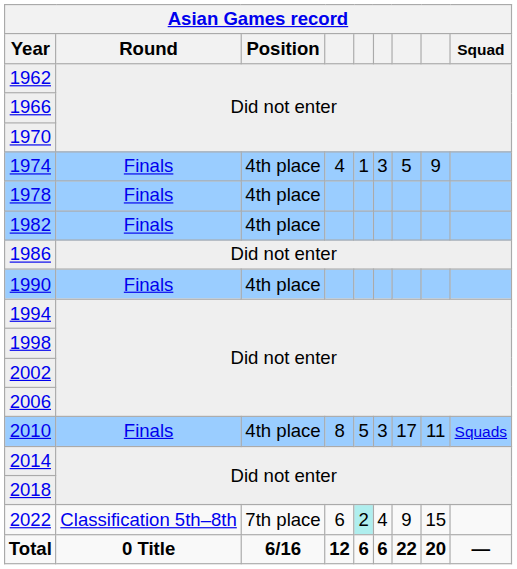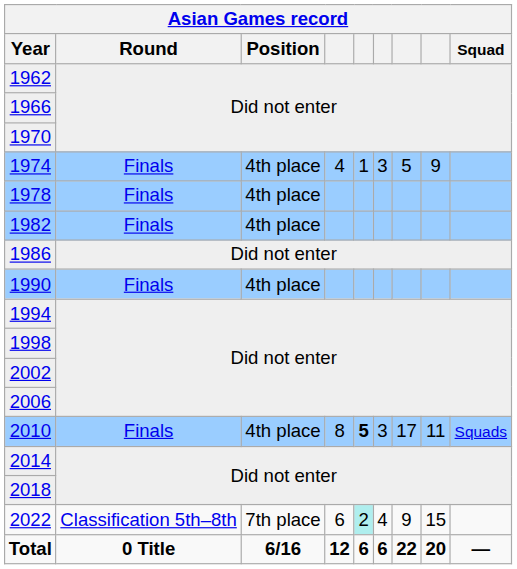(364, 431) normal -> (364, 431) bold
